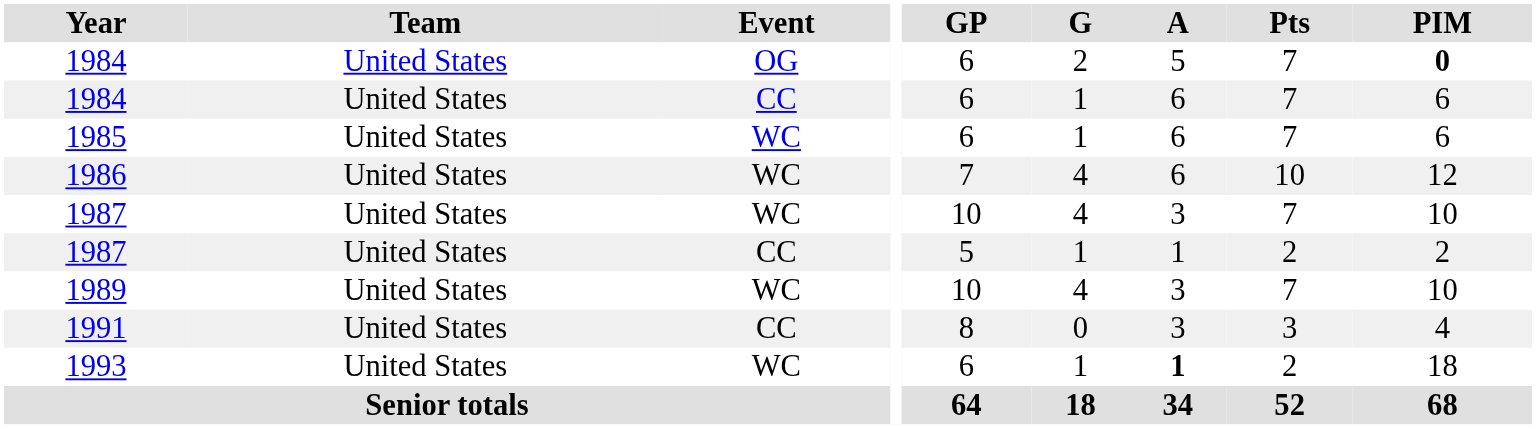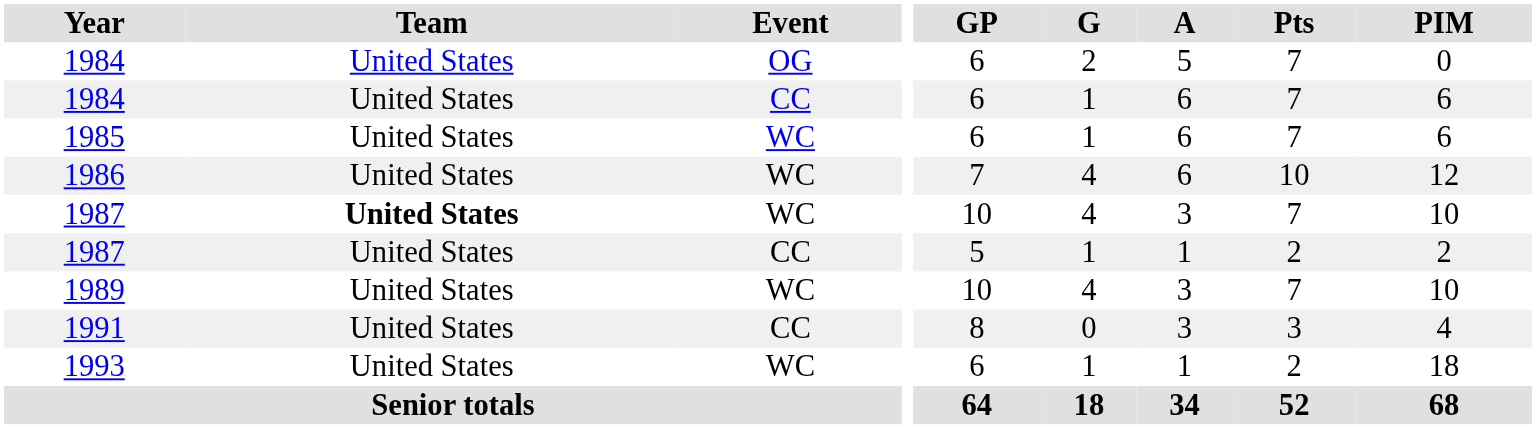(1442, 60) bold -> (1444, 60) normal
(425, 213) normal -> (432, 213) bold
(1178, 366) bold -> (1184, 366) normal
